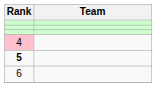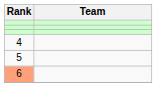(19, 42) pink background -> (19, 42) no background
(19, 58) bold -> (19, 58) normal
(19, 74) no background -> (19, 74) lightsalmon background
